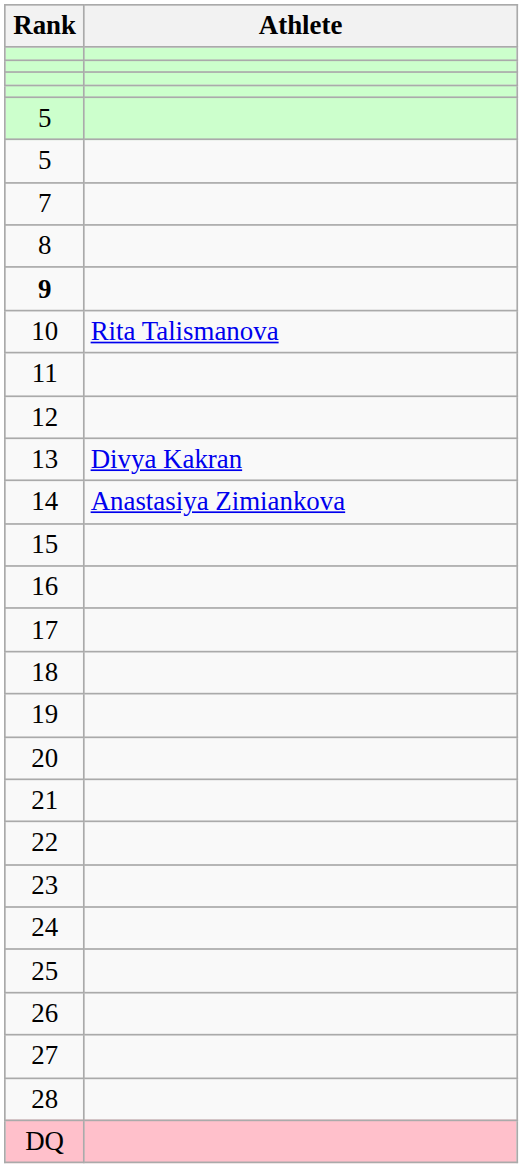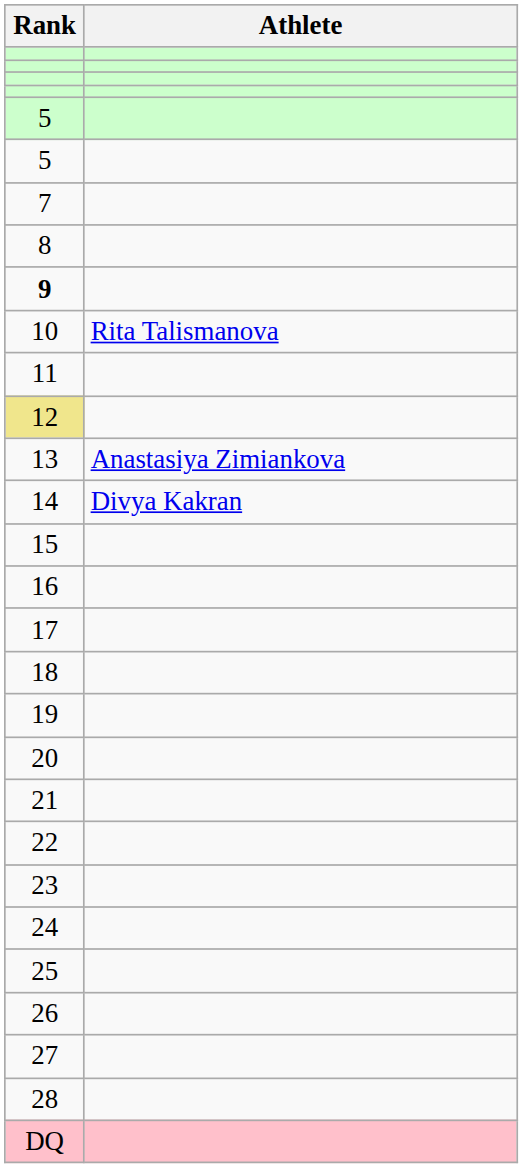(45, 416) no background -> (45, 416) khaki background
(166, 459) Divya Kakran -> (218, 459) Anastasiya Zimiankova
(218, 501) Anastasiya Zimiankova -> (166, 501) Divya Kakran
